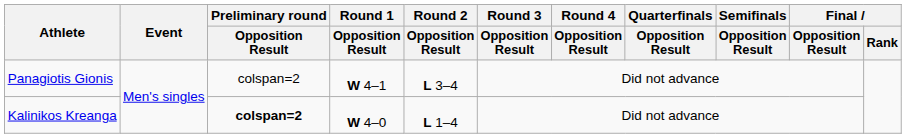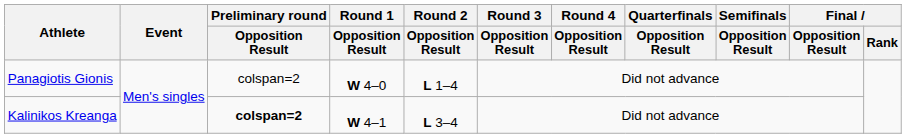(367, 86) W 4–1 -> (367, 86) W 4–0
(441, 86) L 3–4 -> (441, 86) L 1–4
(367, 123) W 4–0 -> (367, 123) W 4–1
(441, 123) L 1–4 -> (441, 123) L 3–4
